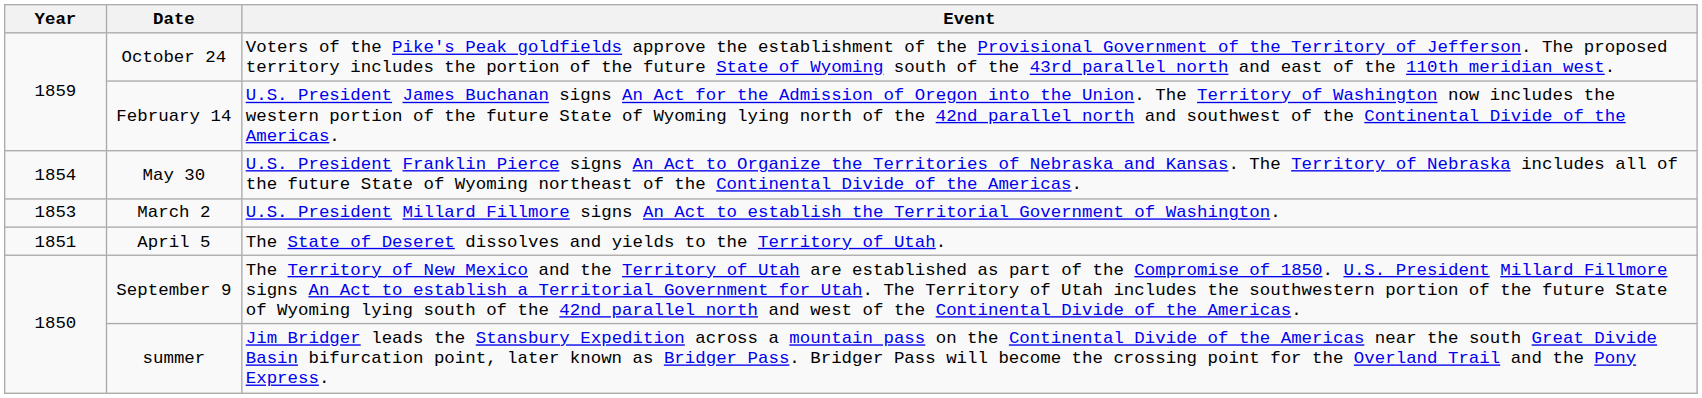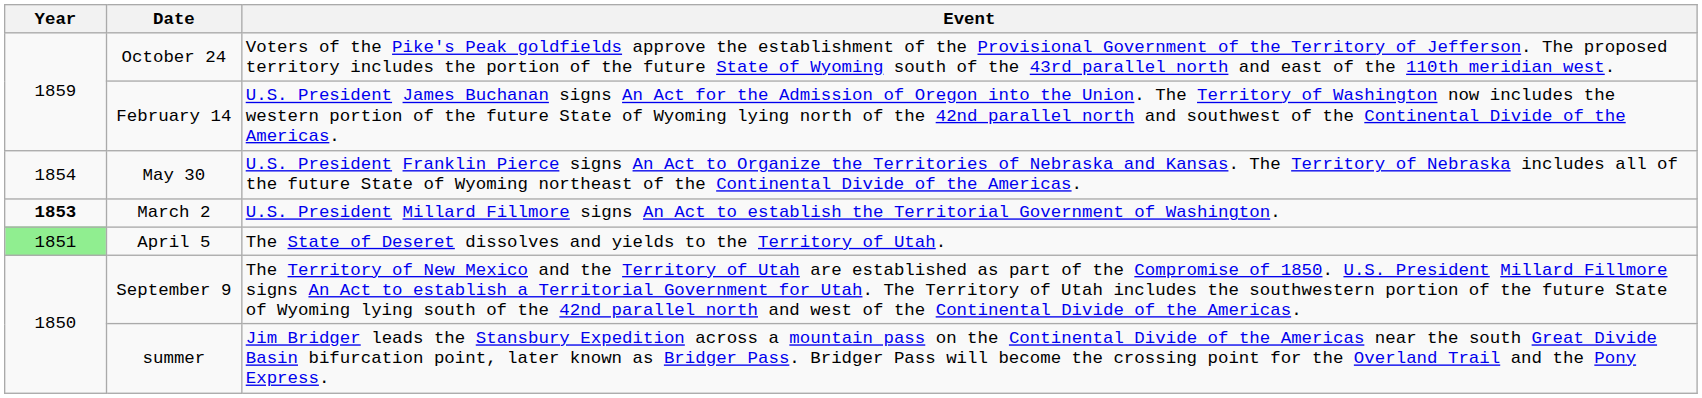(55, 213) normal -> (55, 213) bold
(55, 241) no background -> (55, 241) lightgreen background
